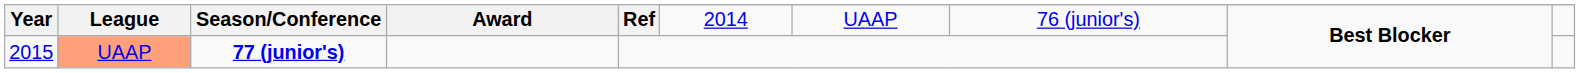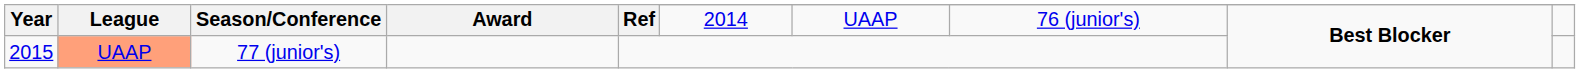(289, 51) bold -> (289, 51) normal
